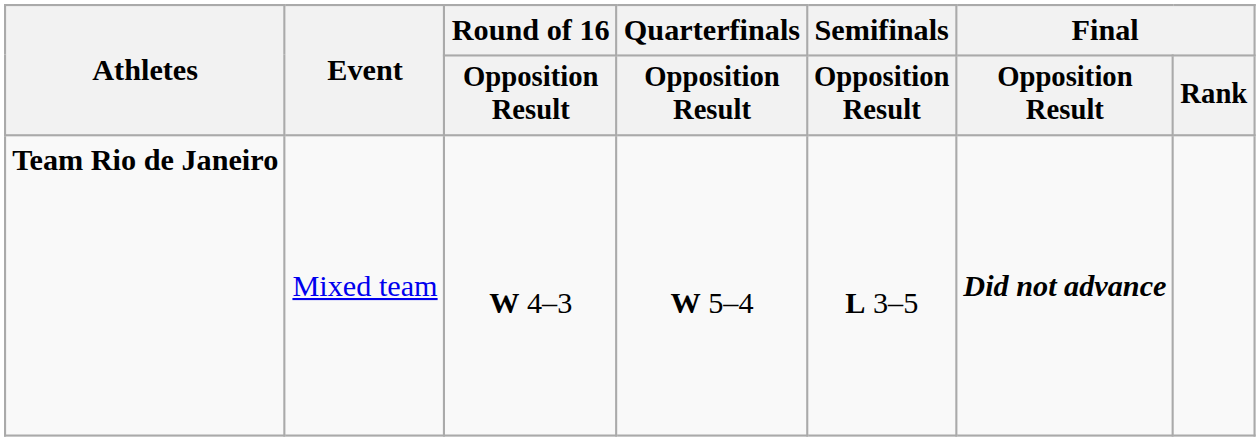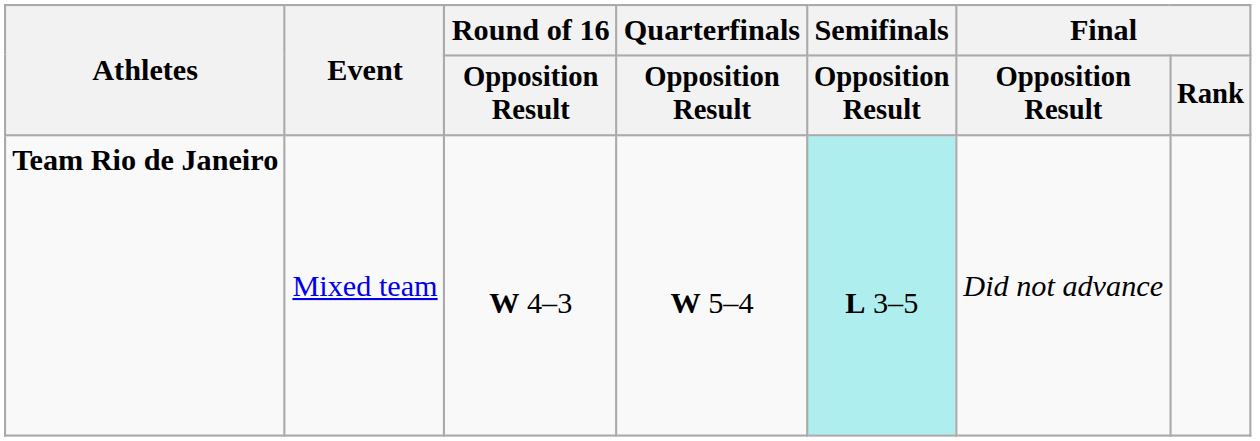(882, 303) no background -> (882, 303) paleturquoise background
(1065, 285) bold -> (1063, 285) normal
